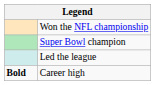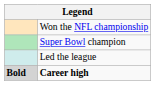(16, 73) no background -> (16, 73) lightgrey background
(62, 73) normal -> (64, 73) bold
